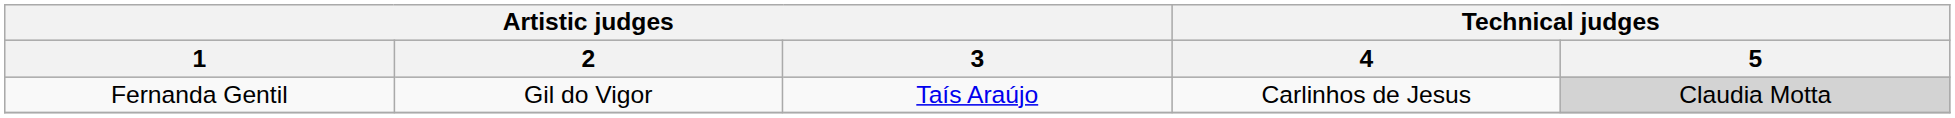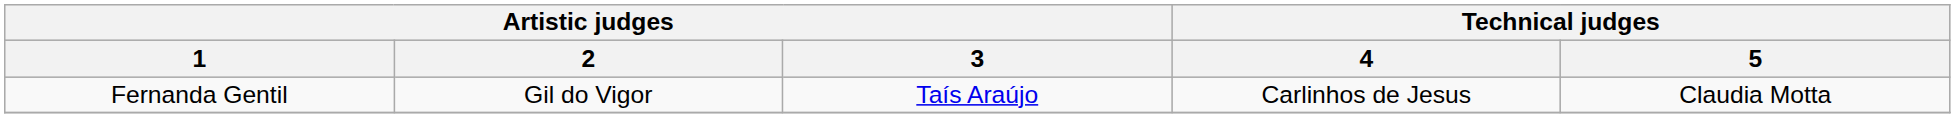(1755, 94) lightgrey background -> (1755, 94) no background
